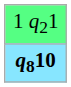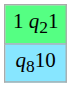(36, 62) bold -> (36, 62) normal
